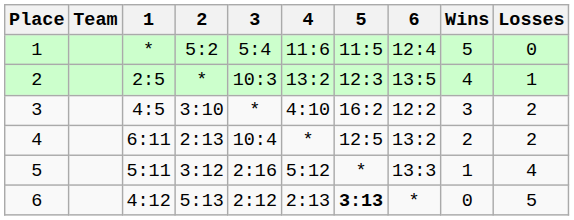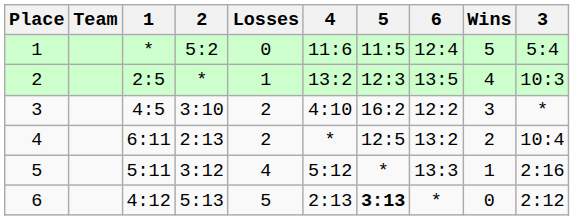columns swapped: (255, 20) <-> (531, 20)
